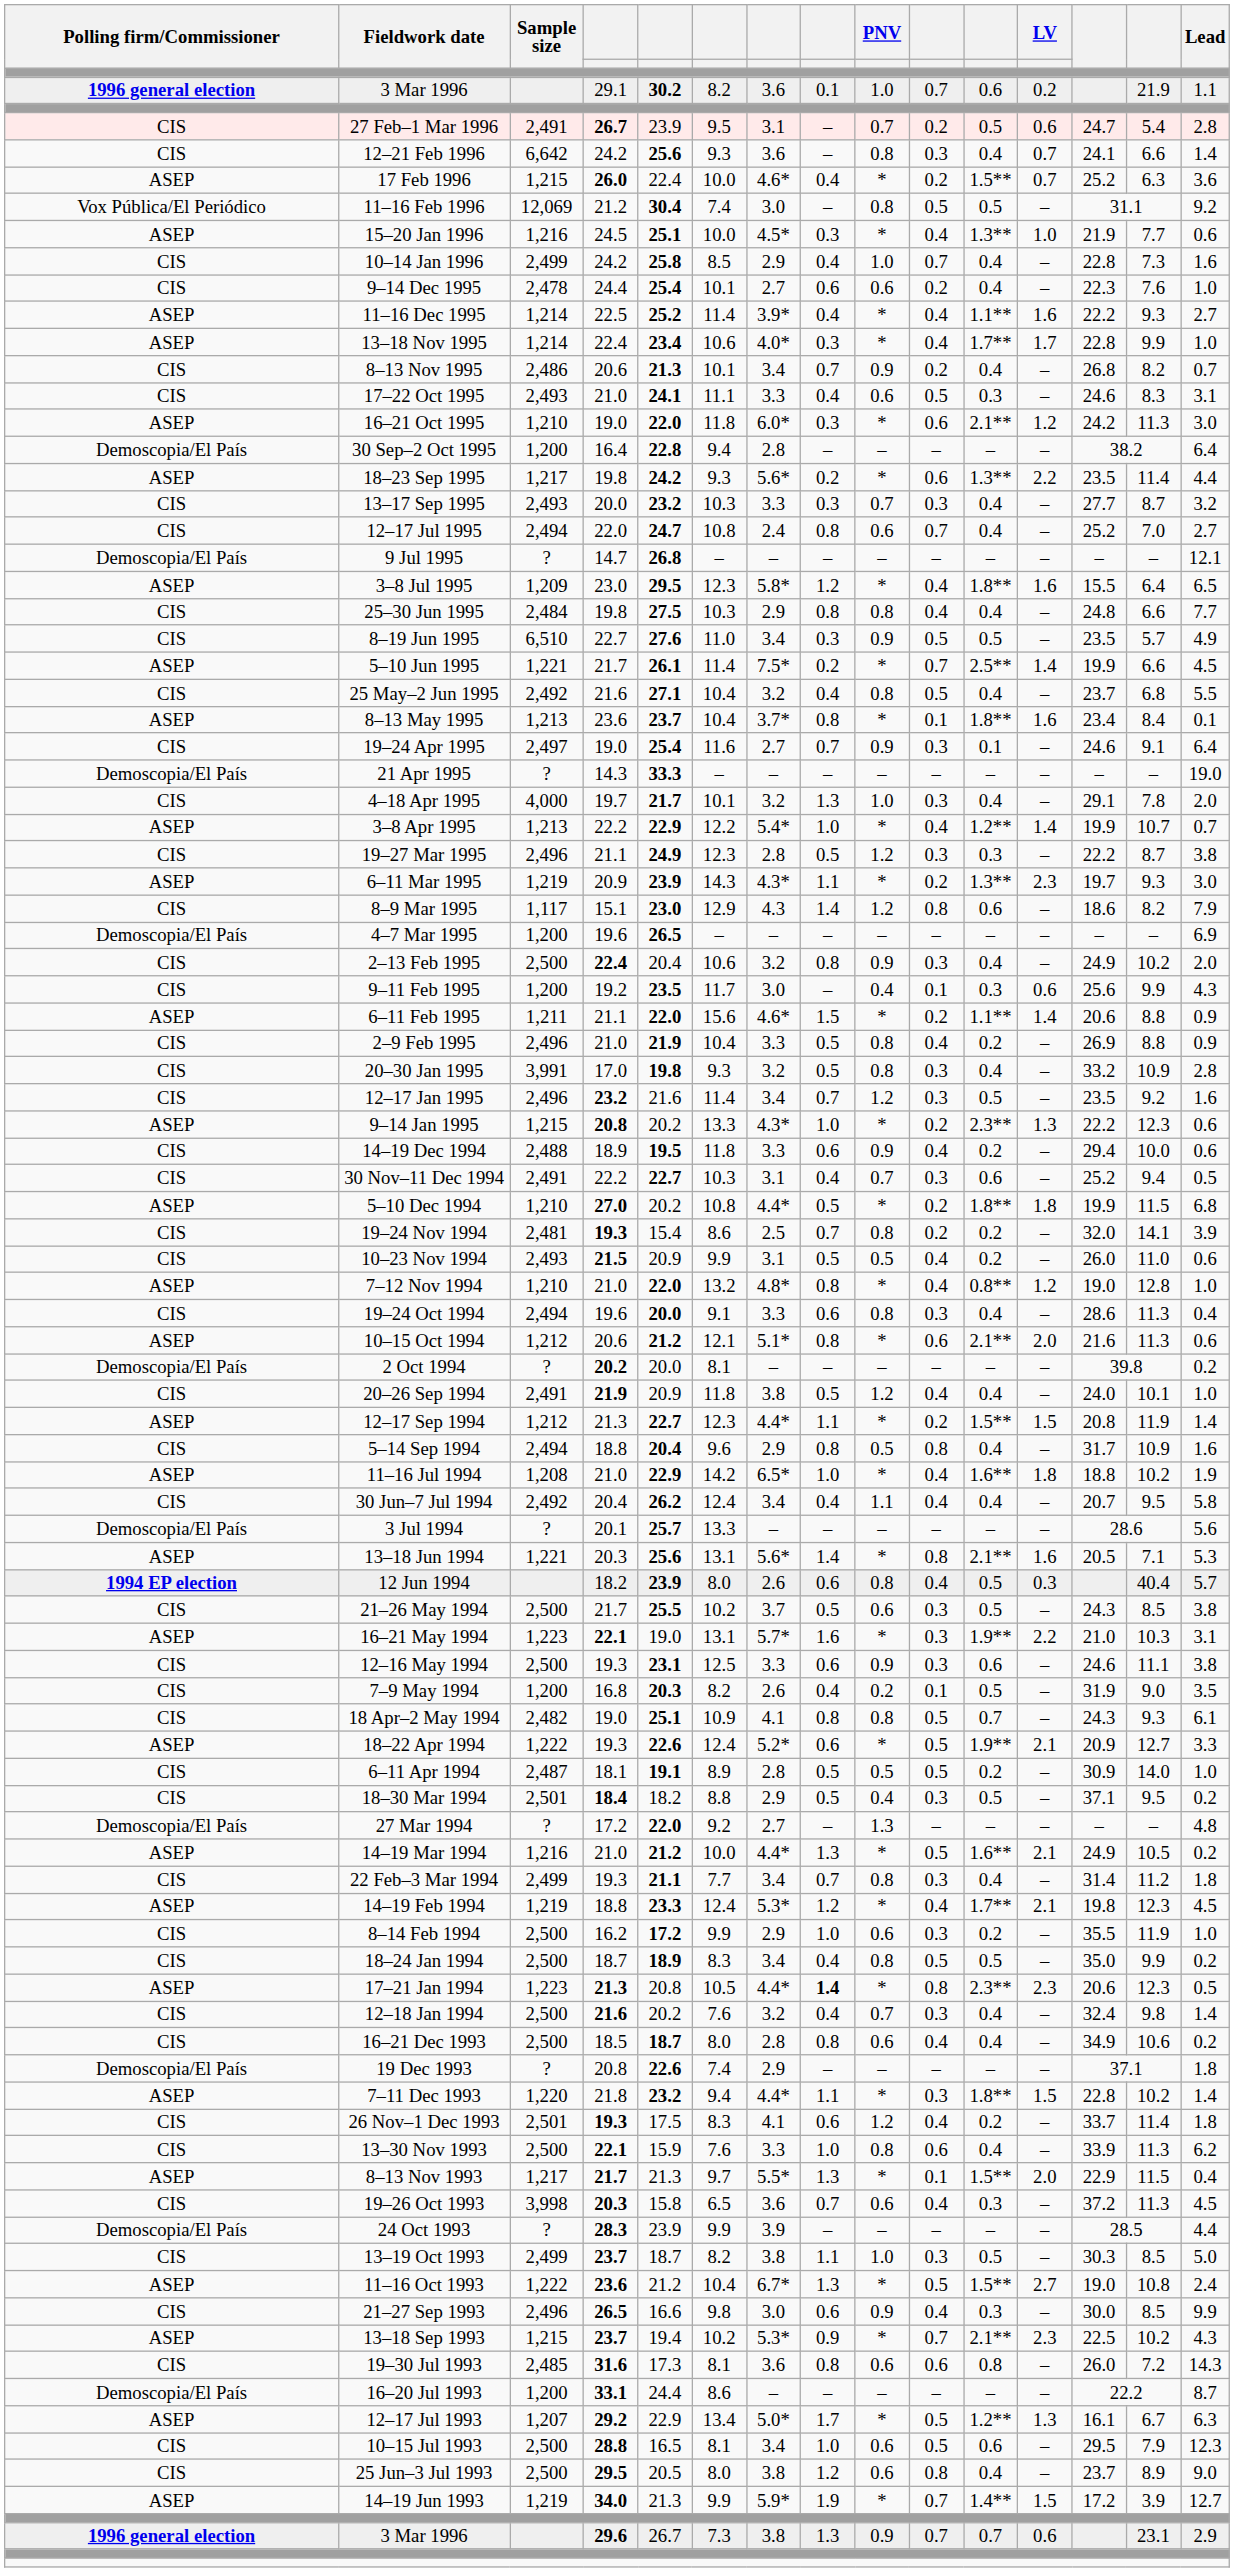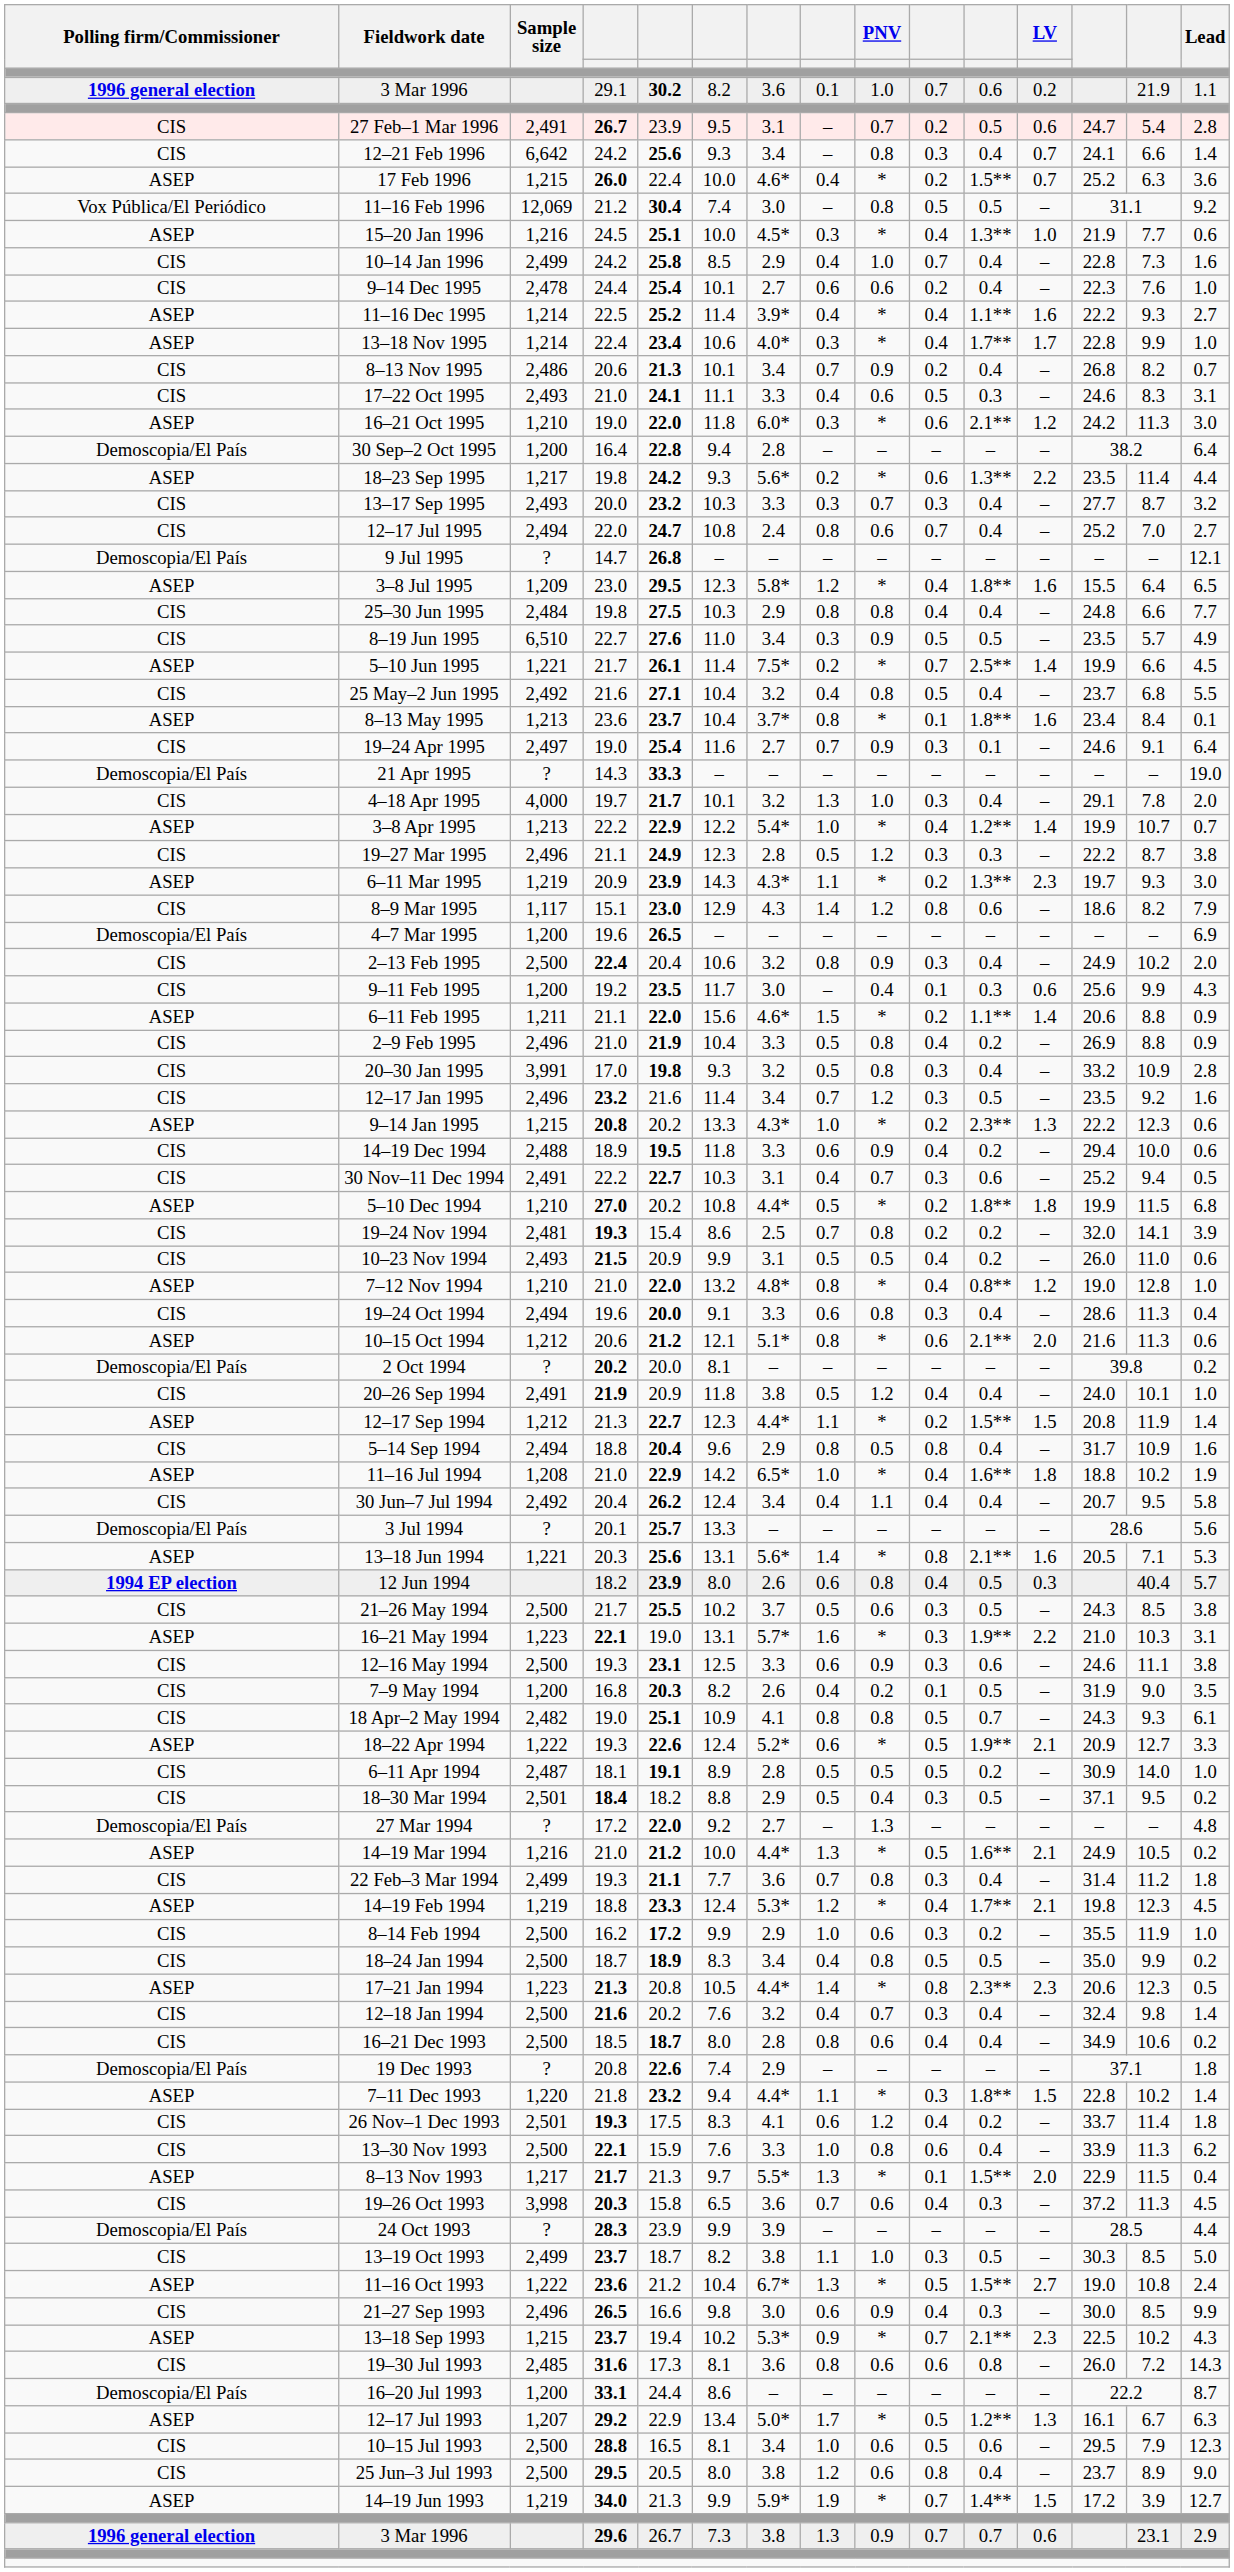(773, 153) 3.6 -> (773, 153) 3.4
(773, 1880) 3.4 -> (773, 1880) 3.6
(828, 1988) bold -> (828, 1988) normal
